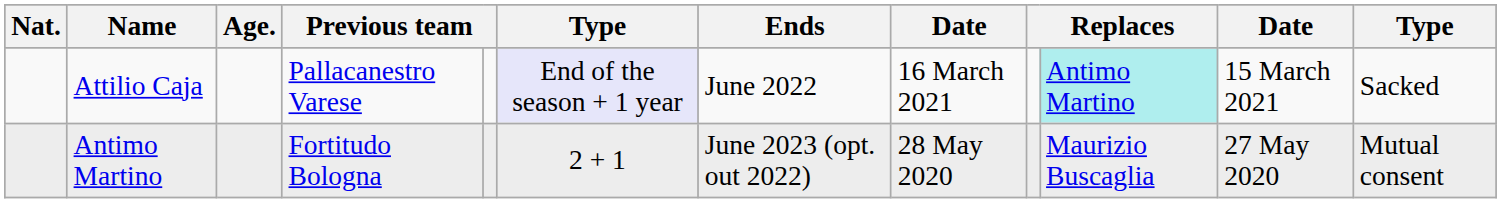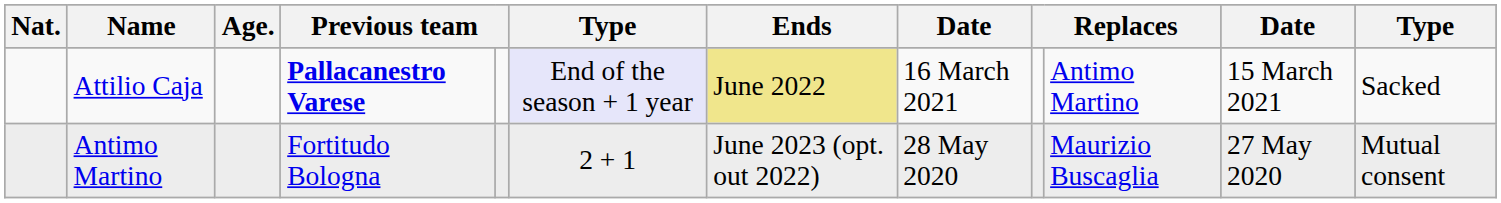(362, 85) normal -> (366, 85) bold
(761, 85) no background -> (770, 85) khaki background
(1090, 85) paleturquoise background -> (1094, 85) no background
